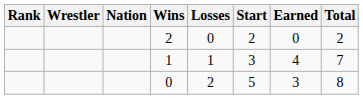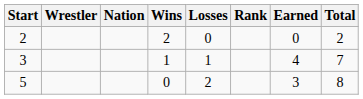columns swapped: (24, 15) <-> (252, 15)
